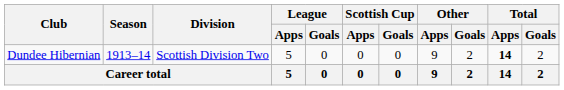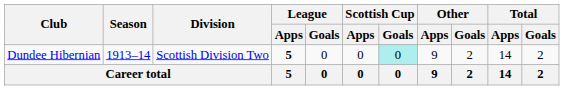(289, 54) normal -> (289, 54) bold
(398, 54) no background -> (398, 54) paleturquoise background
(505, 54) bold -> (505, 54) normal
